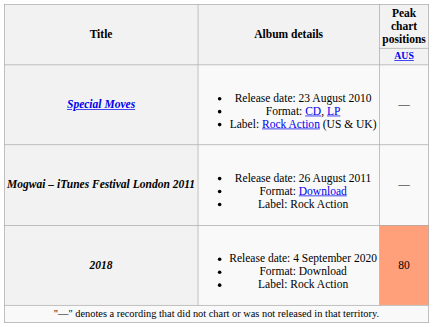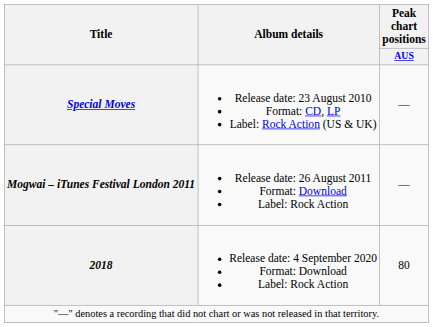(404, 265) lightsalmon background -> (404, 265) no background
